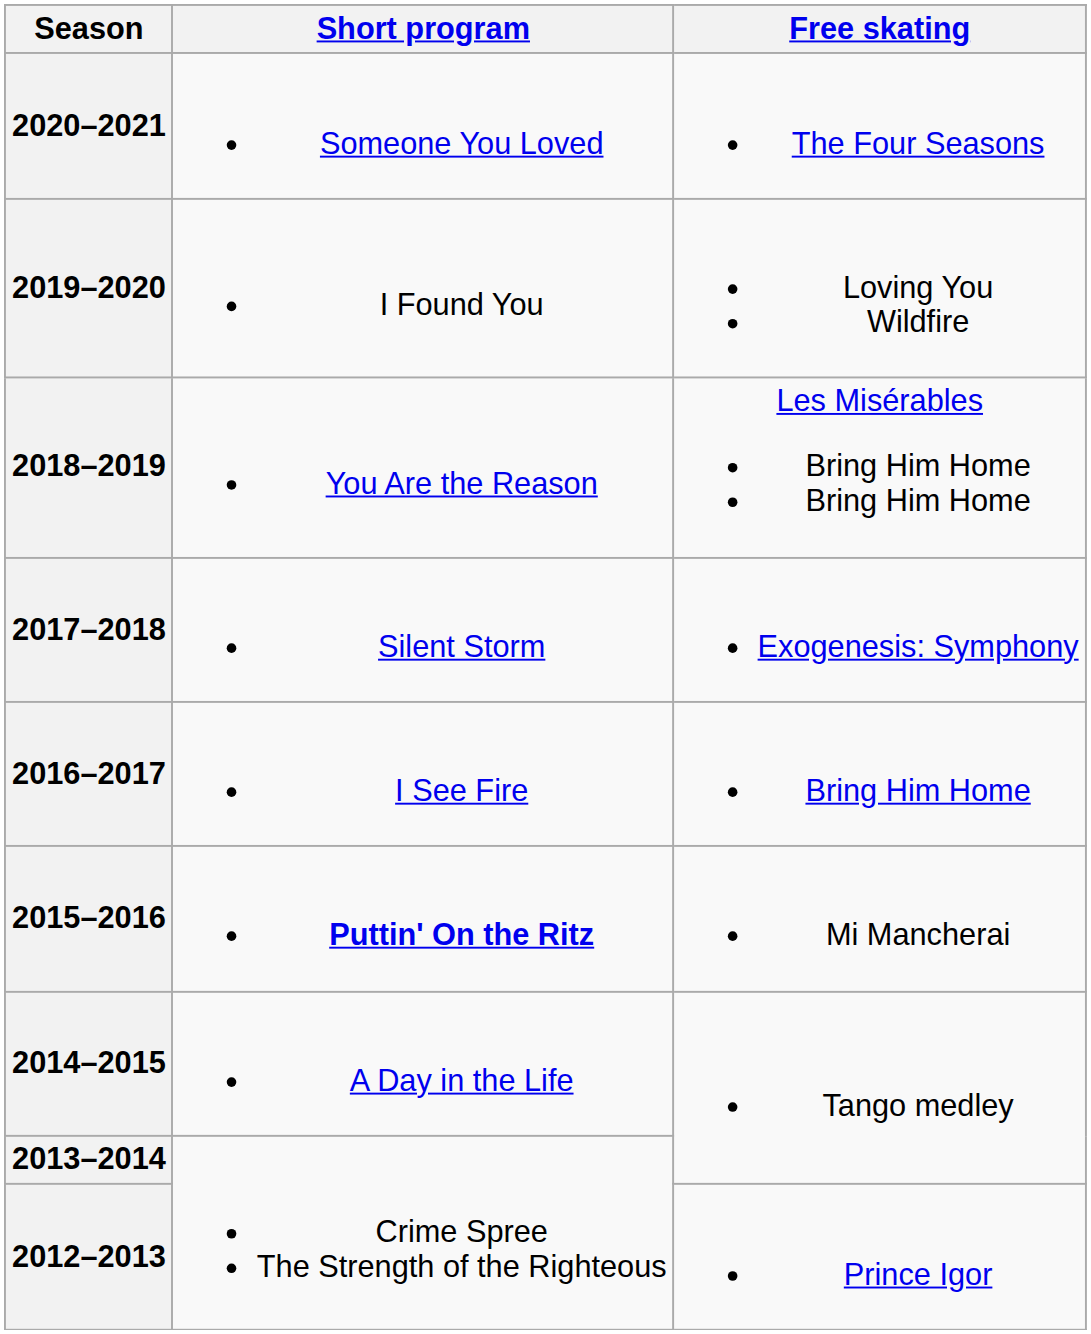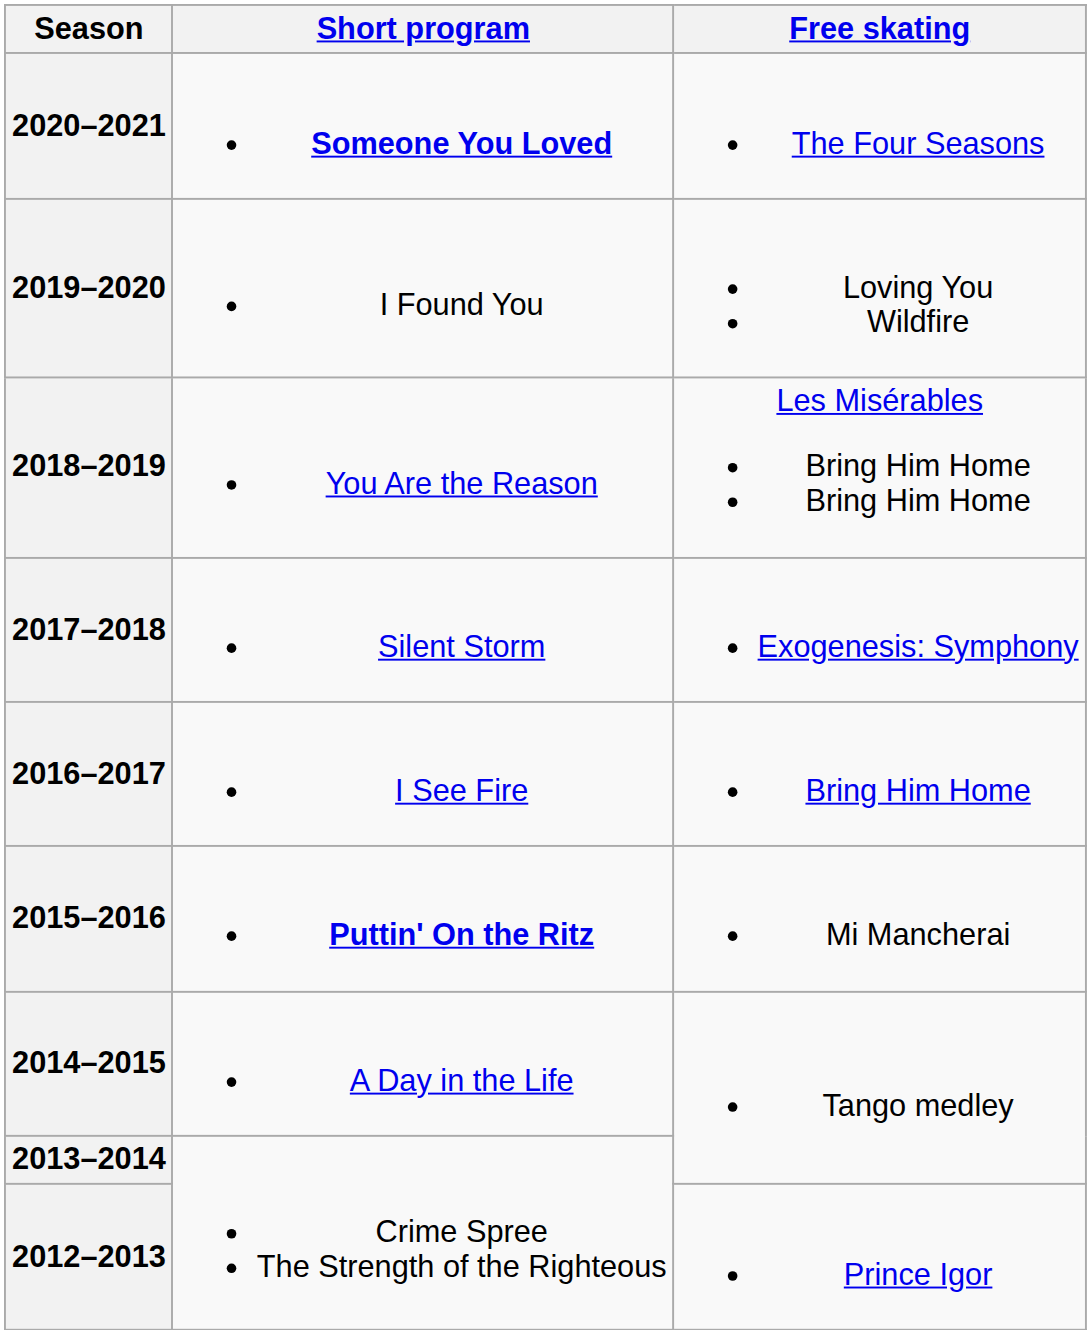(423, 143) normal -> (423, 143) bold
